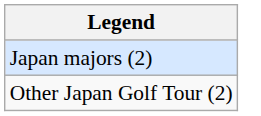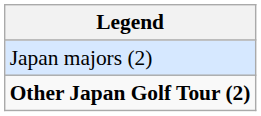(121, 93) normal -> (130, 93) bold
